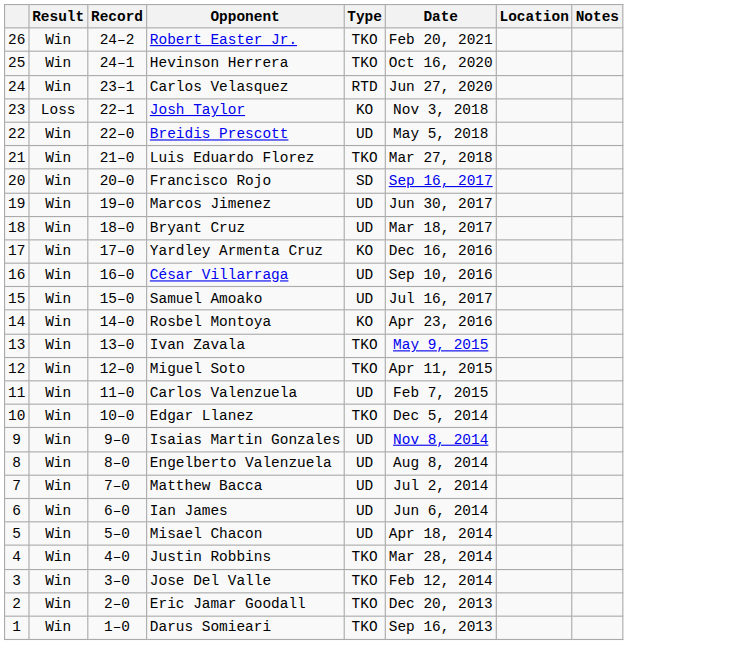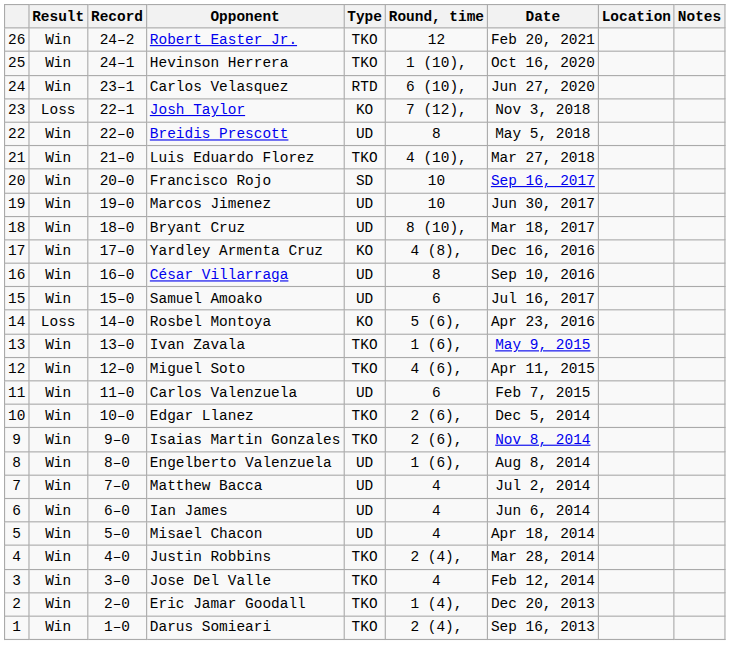+ column: (436, 16)
(58, 322) Win -> (58, 322) Loss
(365, 440) UD -> (365, 440) TKO
